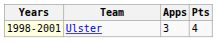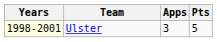(195, 29) 4 -> (195, 29) 5
